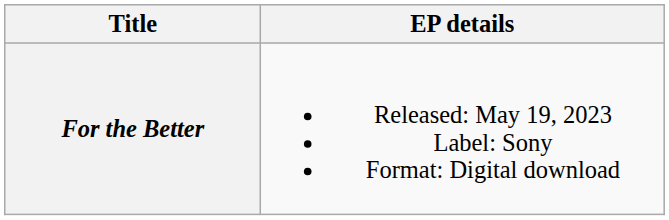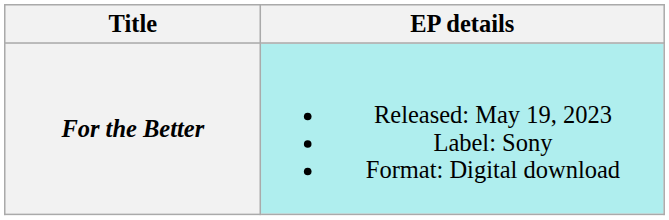(462, 143) no background -> (462, 143) paleturquoise background
